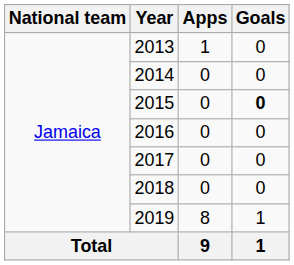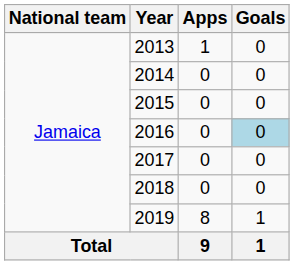(261, 103) bold -> (261, 103) normal
(261, 132) no background -> (261, 132) lightblue background
